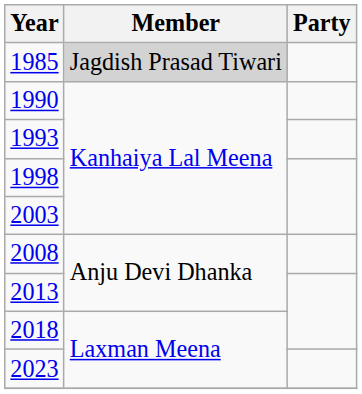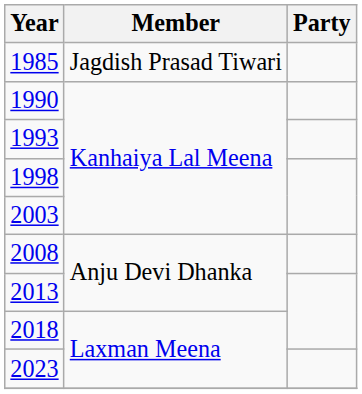(176, 61) lightgrey background -> (176, 61) no background
